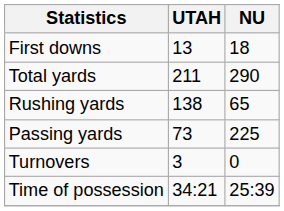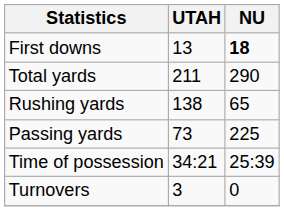(239, 47) normal -> (239, 47) bold
rows swapped: (49, 162) <-> (86, 190)
